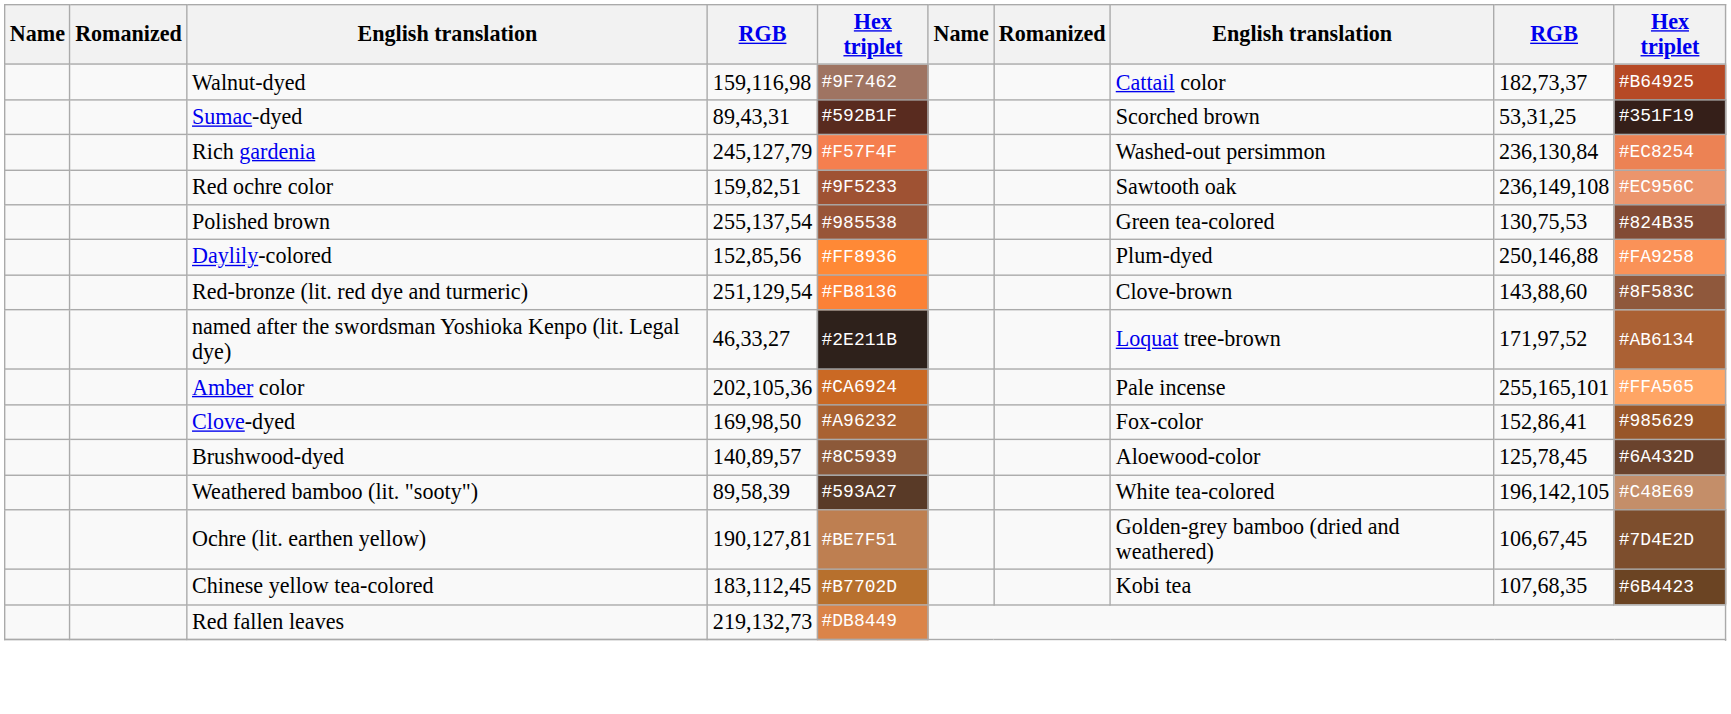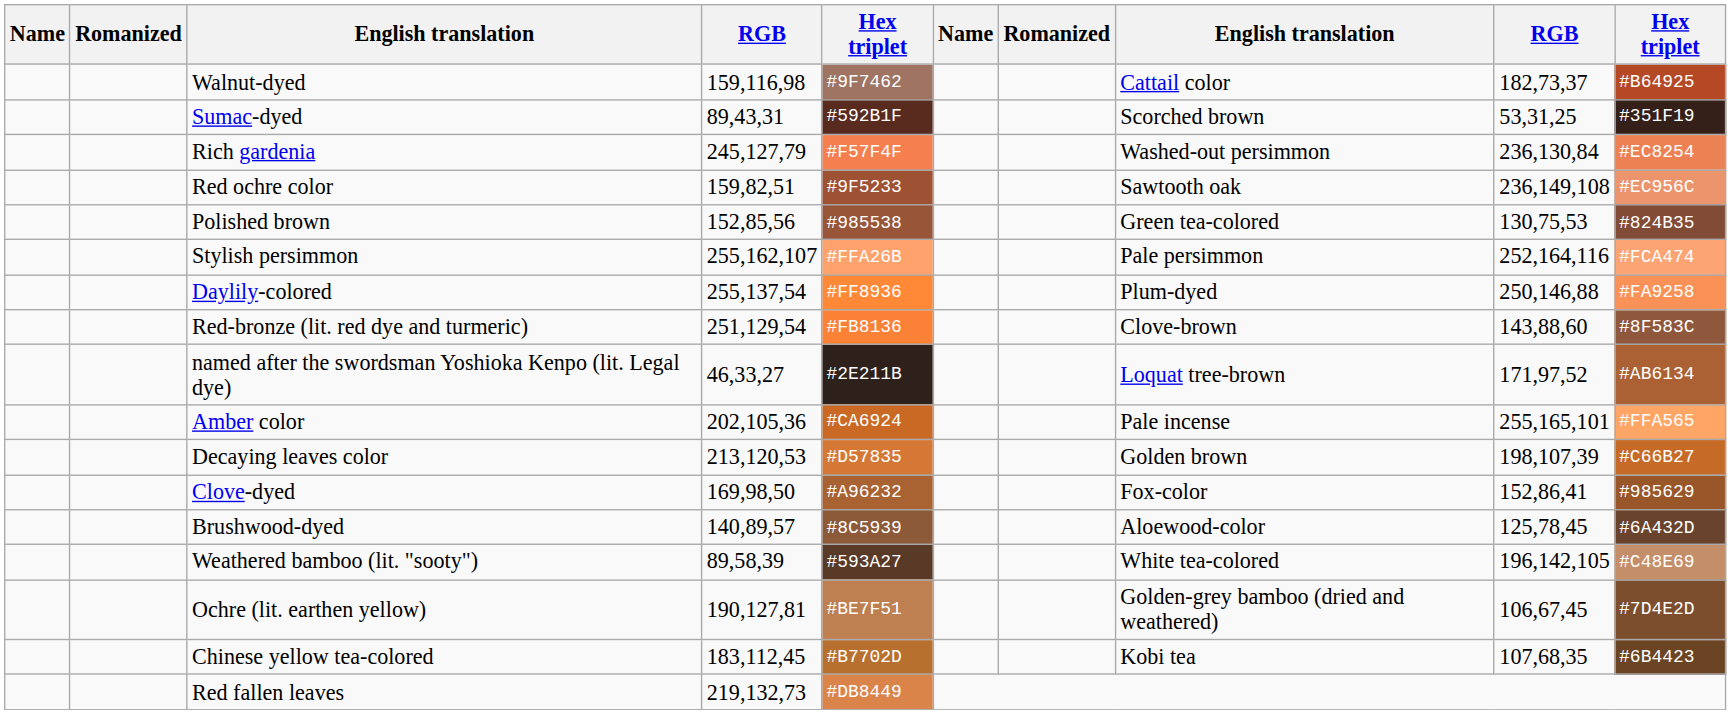(763, 221) 255,137,54 -> (751, 221) 152,85,56
+ row: (275, 256)
(757, 256) 152,85,56 -> (756, 291) 255,137,54
+ row: (290, 456)
